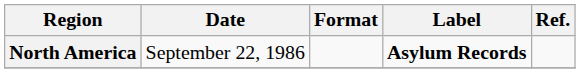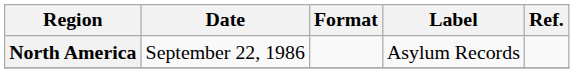(457, 51) bold -> (453, 51) normal
